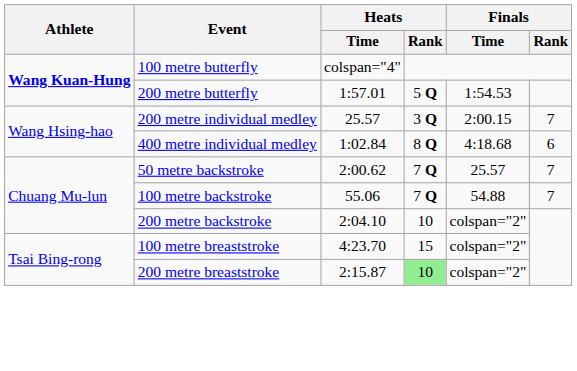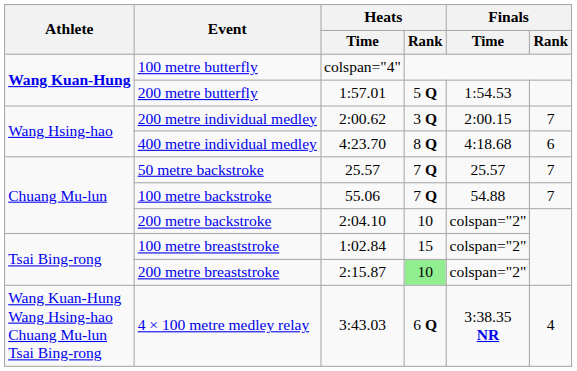(362, 118) 25.57 -> (362, 118) 2:00.62
(362, 144) 1:02.84 -> (362, 144) 4:23.70
(362, 170) 2:00.62 -> (362, 170) 25.57
(362, 247) 4:23.70 -> (362, 247) 1:02.84
+ row: (223, 326)
